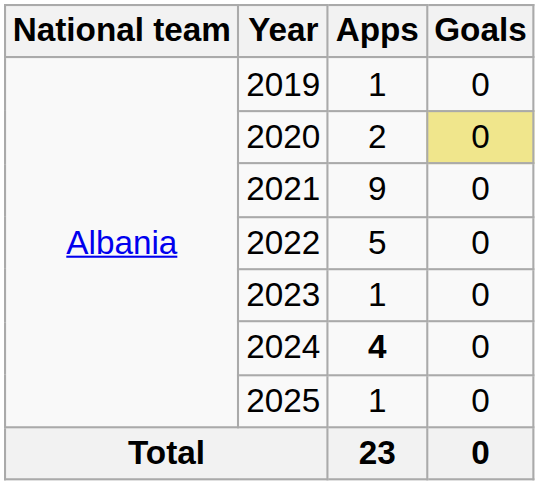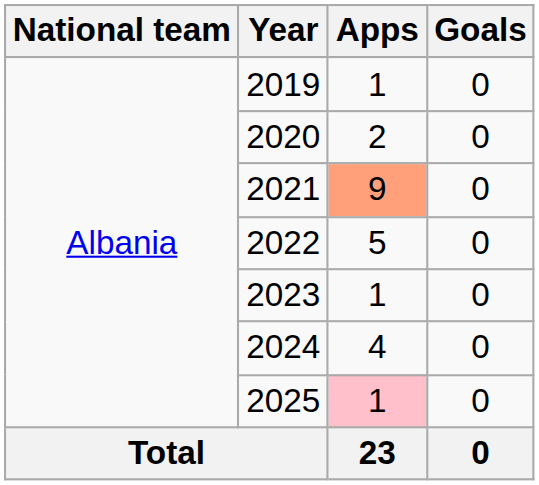(480, 136) khaki background -> (480, 136) no background
(377, 189) no background -> (377, 189) lightsalmon background
(377, 347) bold -> (377, 347) normal
(377, 400) no background -> (377, 400) pink background
